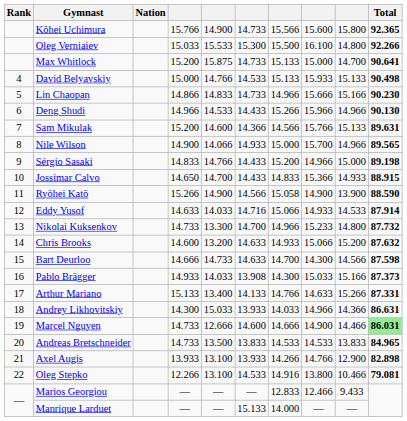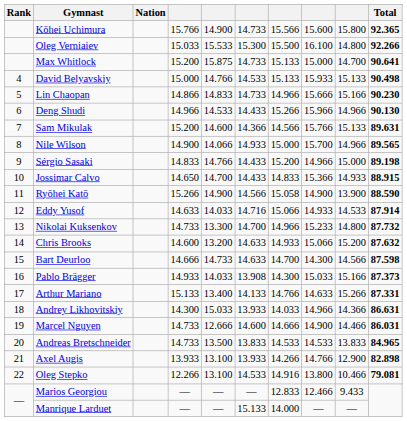(385, 326) lightgreen background -> (385, 326) no background
